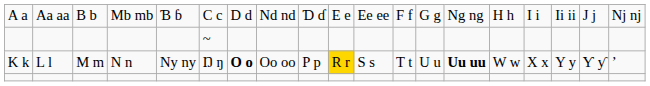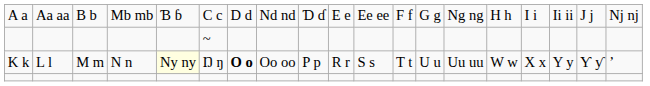(178, 62) no background -> (178, 62) lightyellow background
(341, 62) gold background -> (341, 62) no background
(467, 62) bold -> (465, 62) normal
